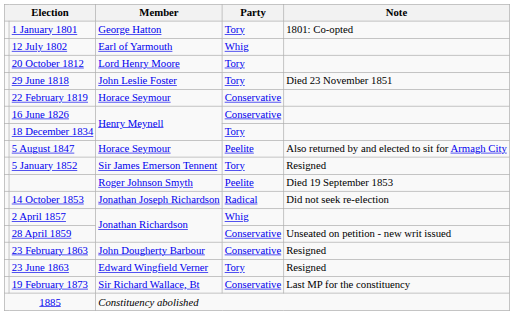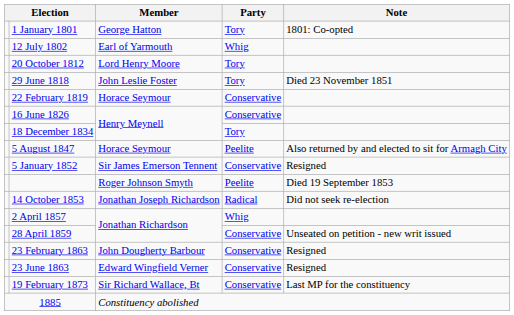(235, 166) Tory -> (253, 166) Conservative
(235, 268) Tory -> (253, 268) Conservative
